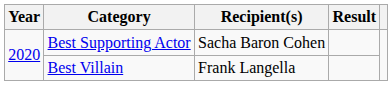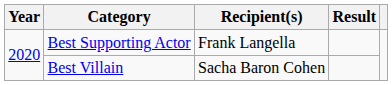(262, 42) Sacha Baron Cohen -> (247, 42) Frank Langella
(247, 67) Frank Langella -> (262, 67) Sacha Baron Cohen
